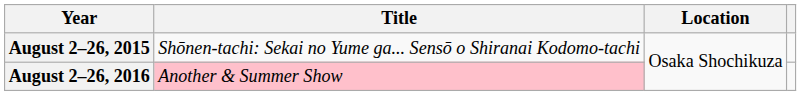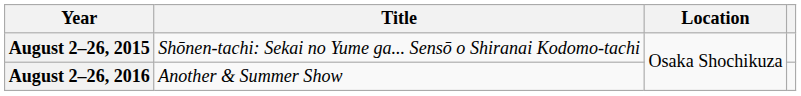(250, 76) pink background -> (250, 76) no background
